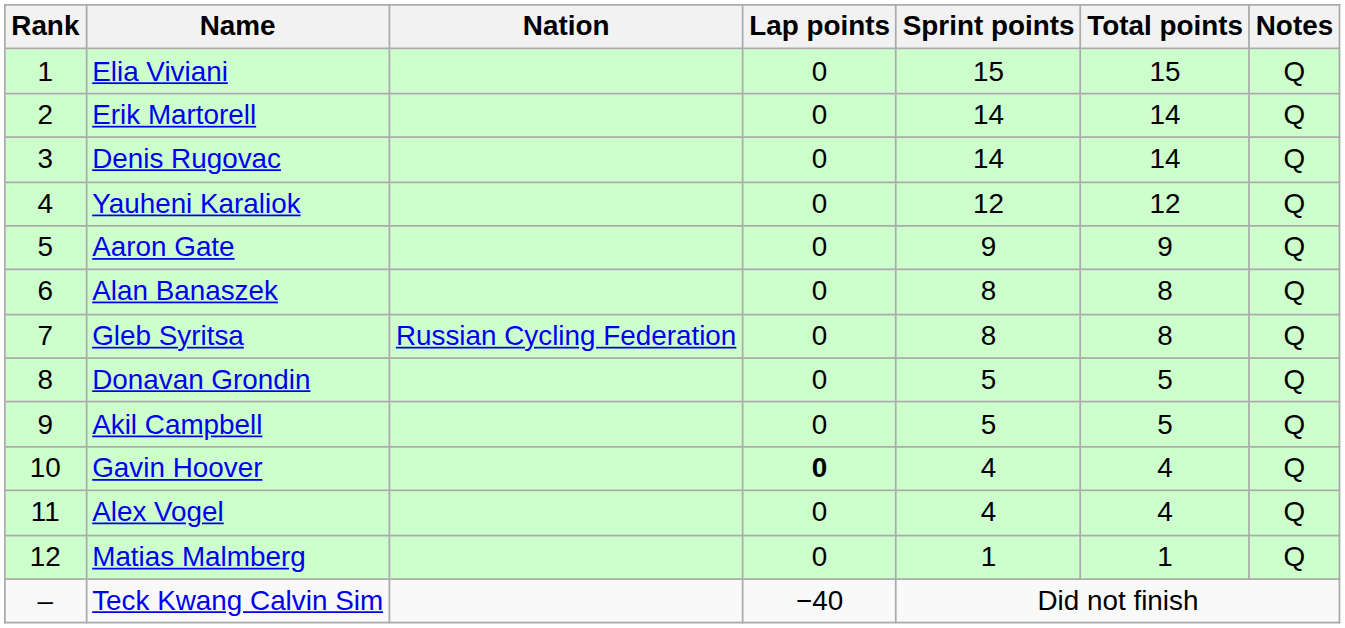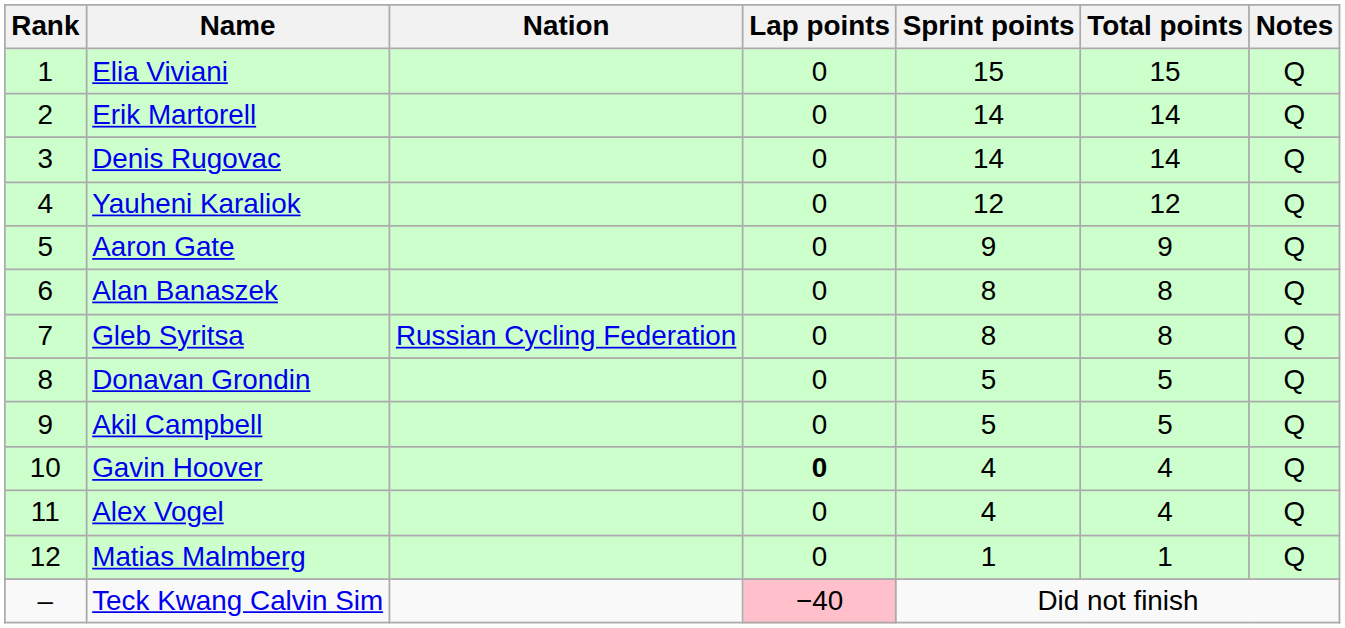(820, 600) no background -> (820, 600) pink background
